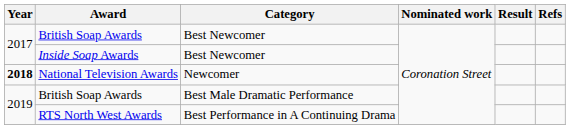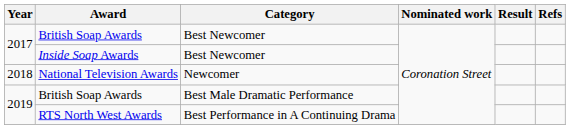(20, 74) bold -> (20, 74) normal
